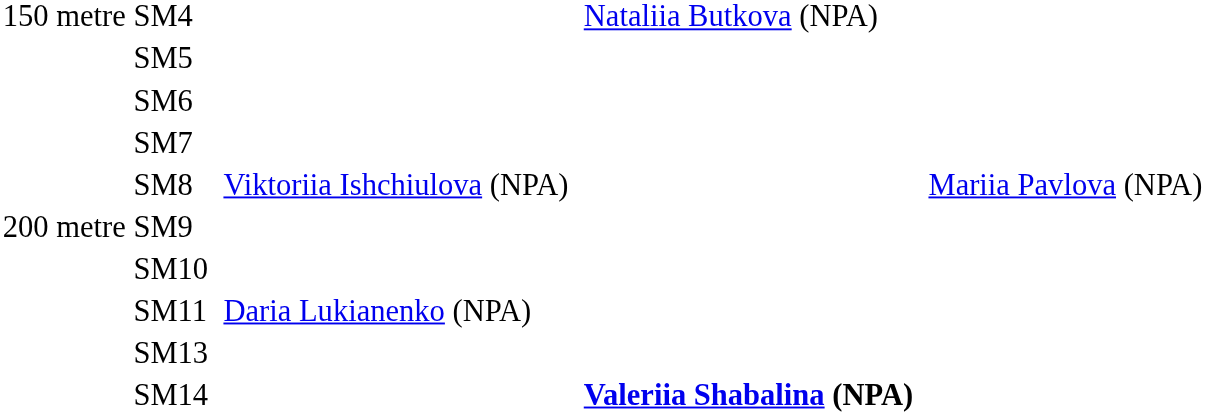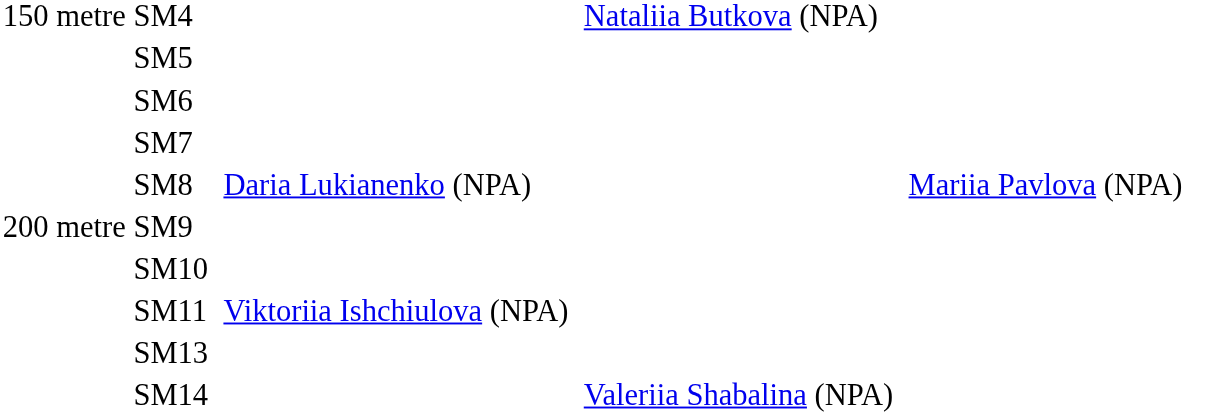(392, 184) Viktoriia Ishchiulova (NPA) -> (374, 184) Daria Lukianenko (NPA)
(374, 310) Daria Lukianenko (NPA) -> (392, 310) Viktoriia Ishchiulova (NPA)
(745, 394) bold -> (735, 394) normal
